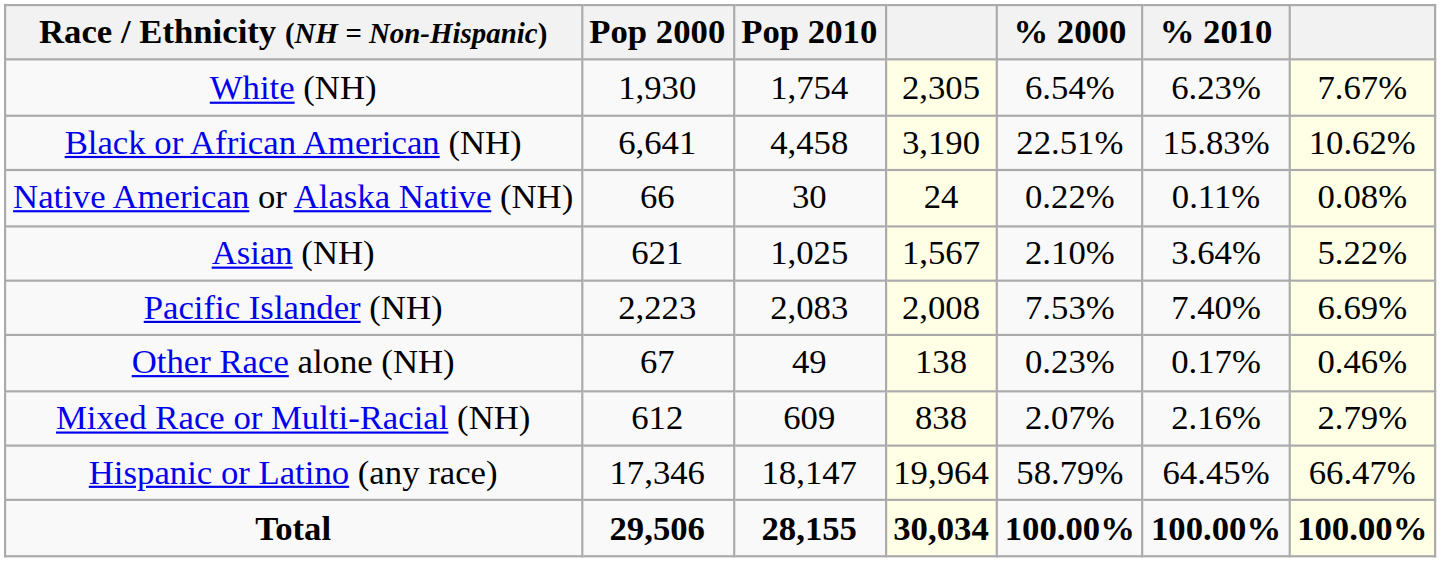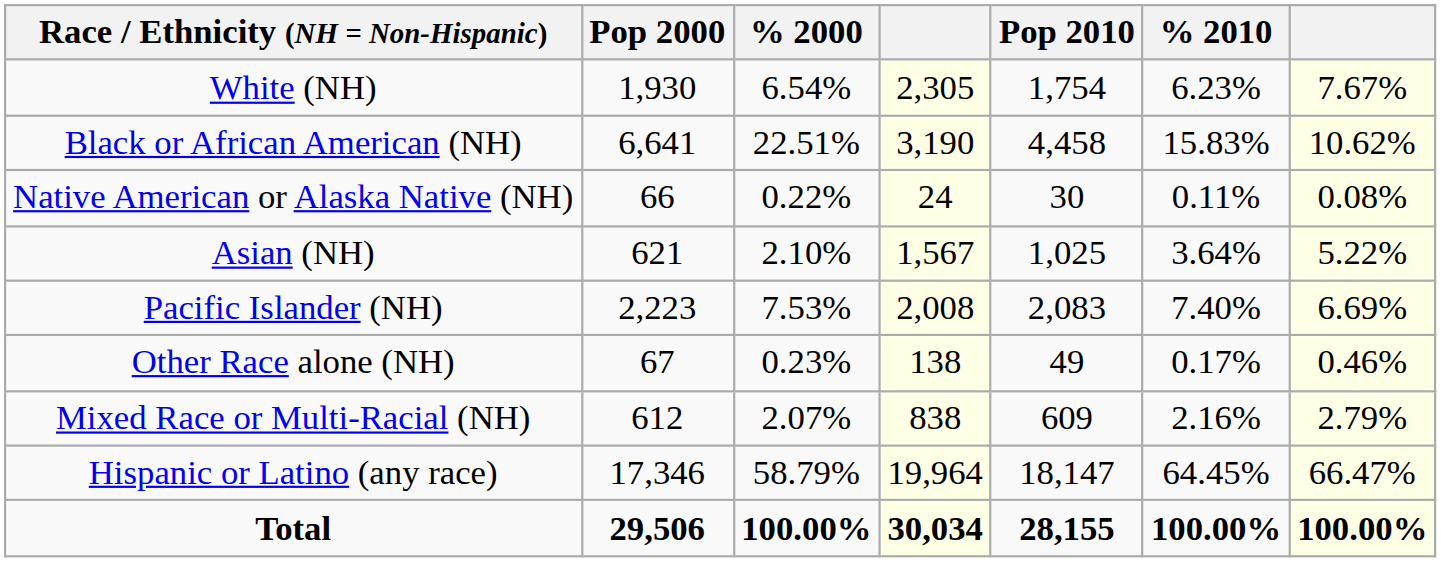columns swapped: (809, 32) <-> (1070, 32)
